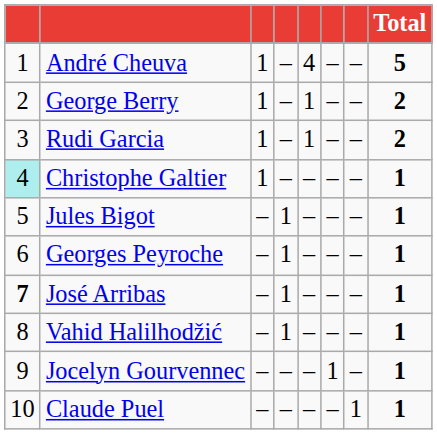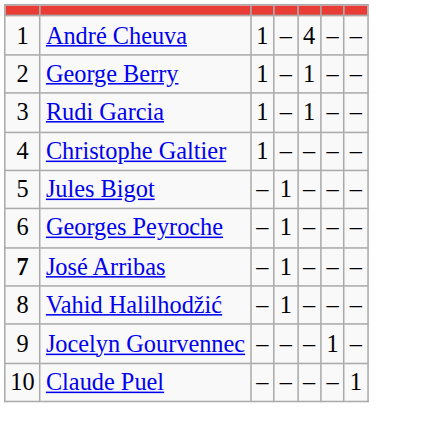- column: (400, 23)
(23, 178) paleturquoise background -> (23, 150) no background
